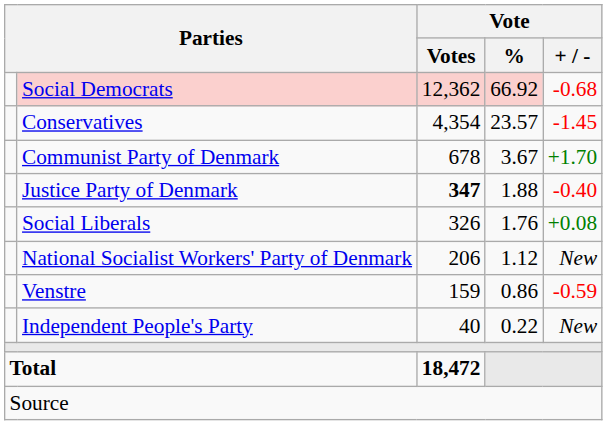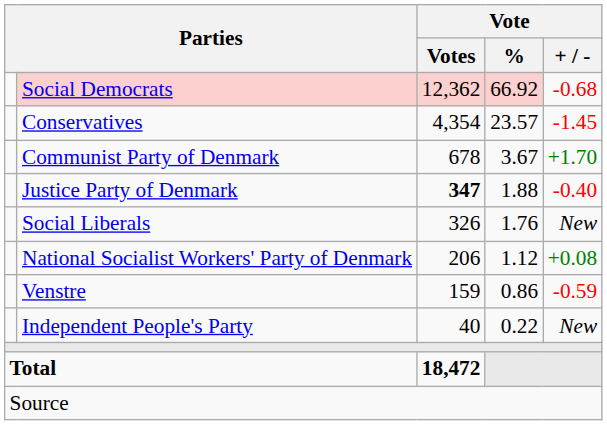(572, 223) +0.08 -> (578, 223) New
(578, 257) New -> (572, 257) +0.08
